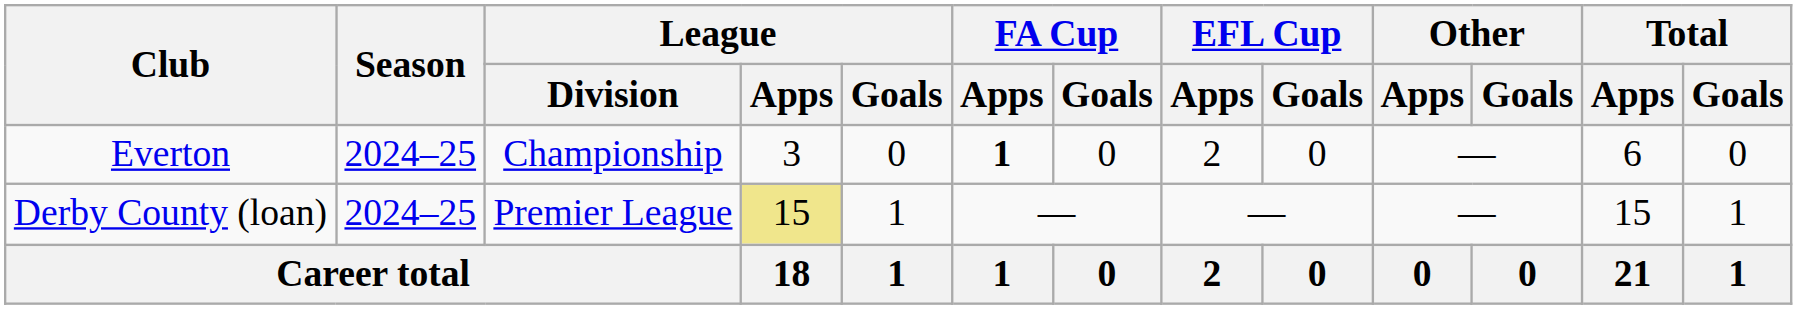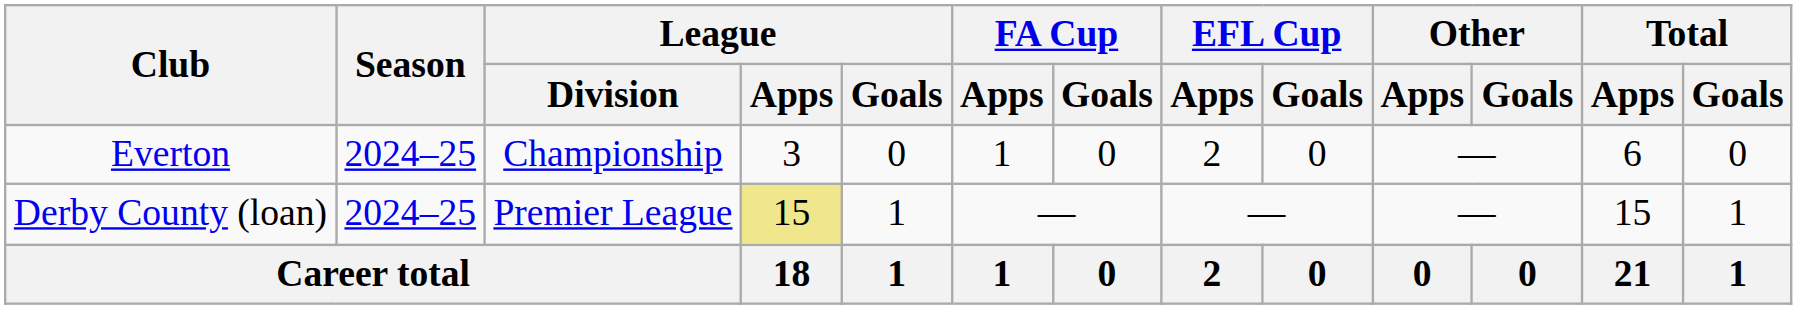(1002, 153) bold -> (1002, 153) normal
